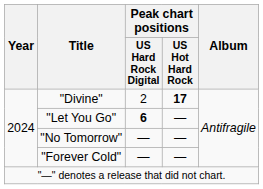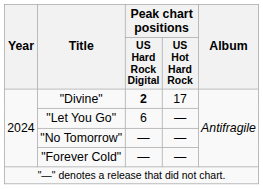(143, 98) normal -> (143, 98) bold
(180, 98) bold -> (180, 98) normal
(143, 118) bold -> (143, 118) normal
